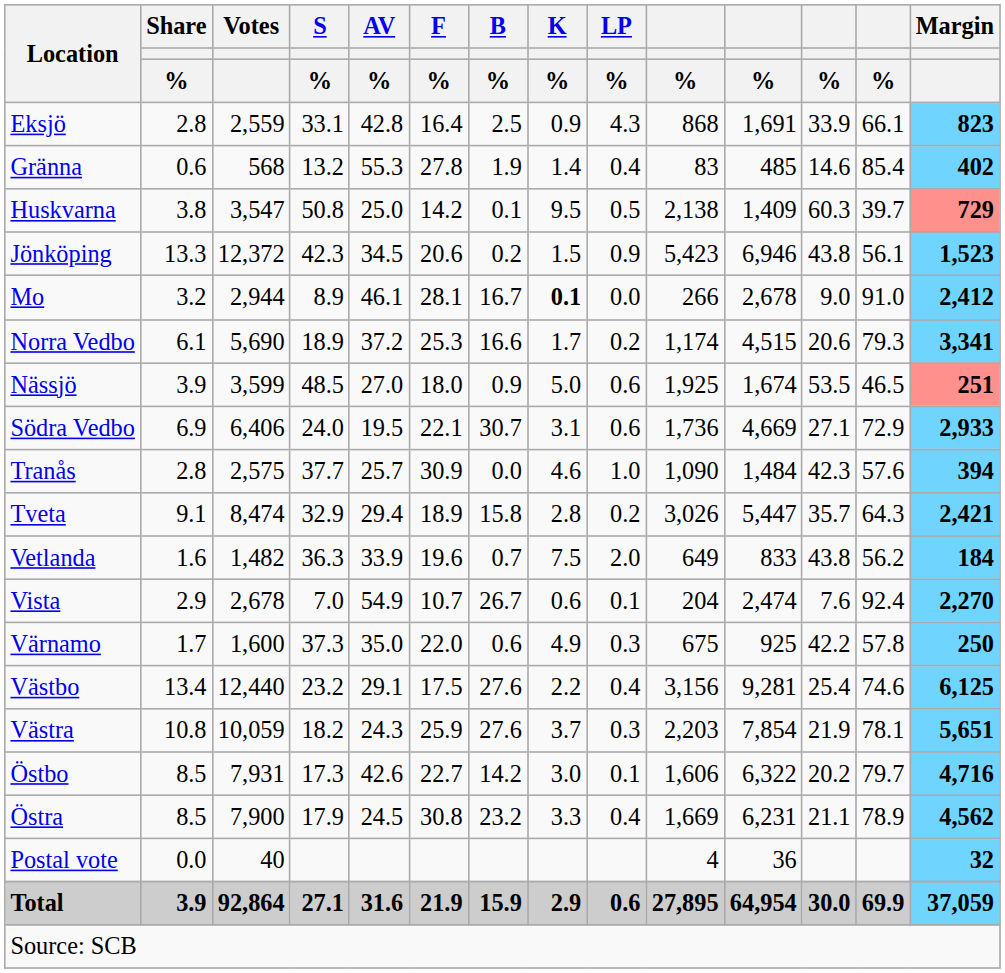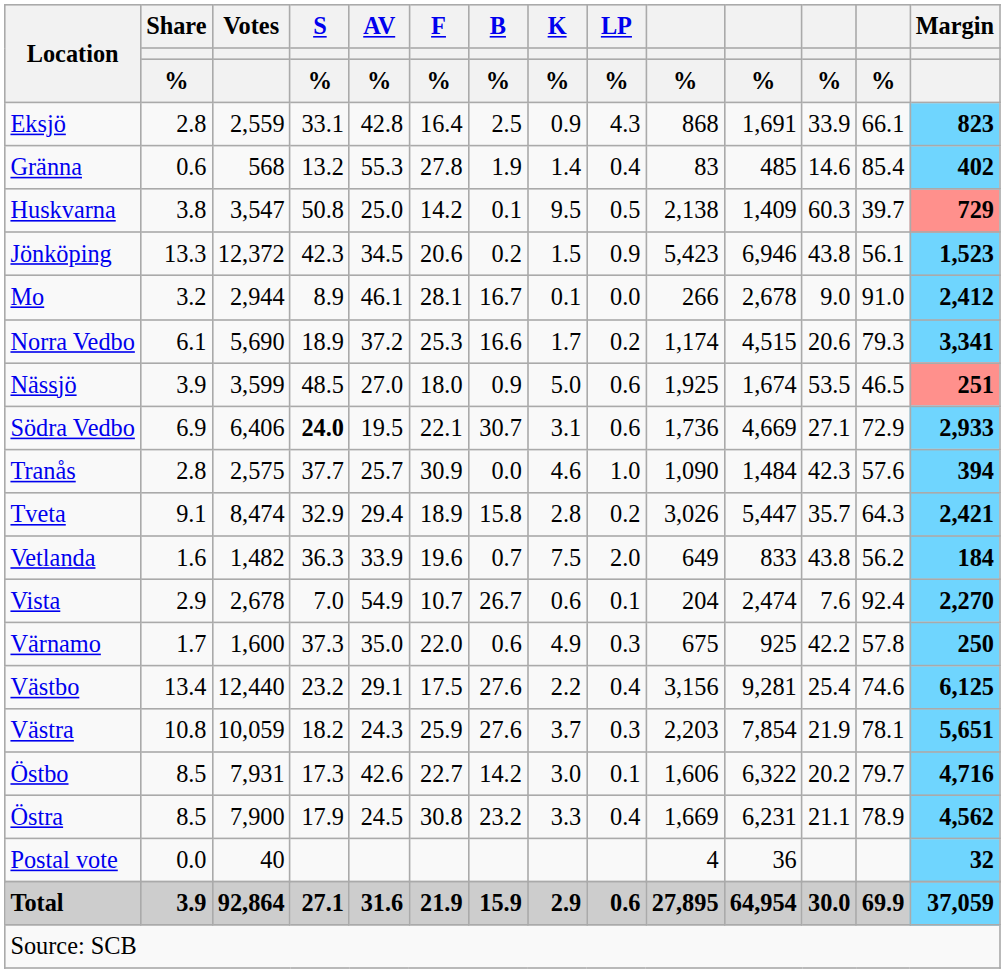(566, 297) bold -> (566, 297) normal
(323, 427) normal -> (323, 427) bold
